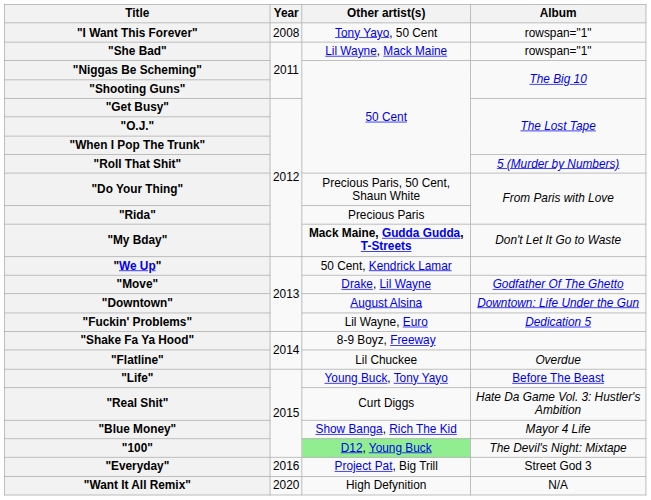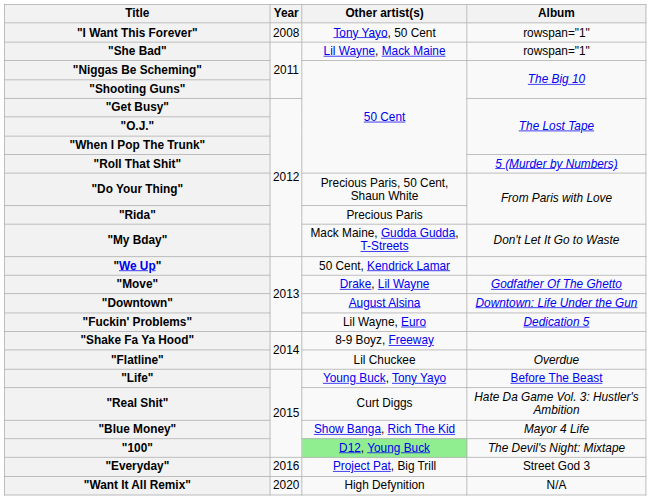(386, 240) bold -> (385, 240) normal
